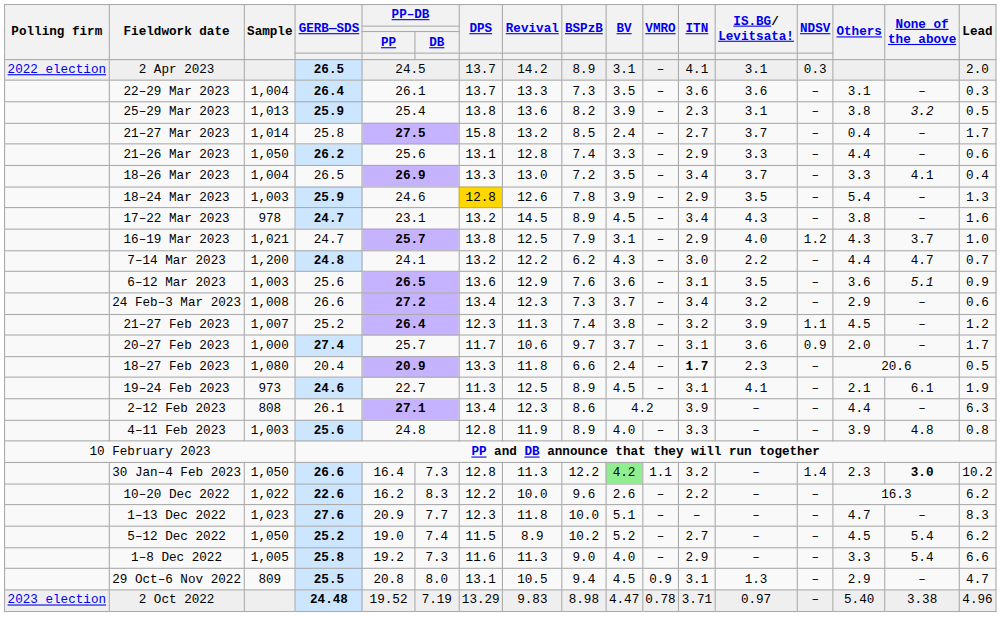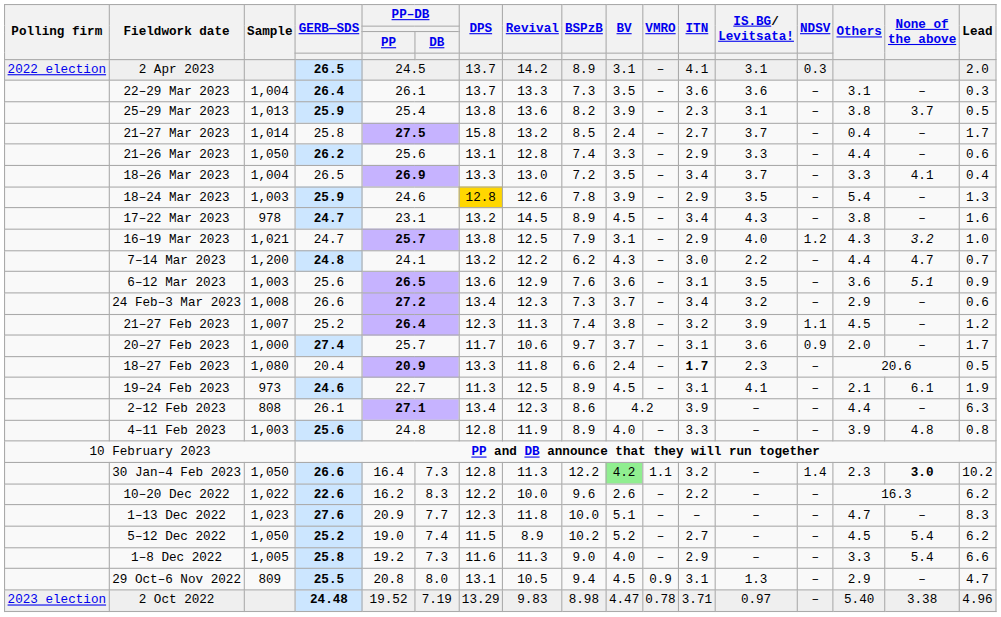(922, 112) 3.2 -> (922, 112) 3.7
(922, 239) 3.7 -> (922, 239) 3.2
